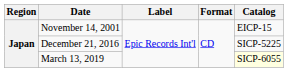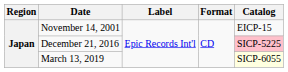(259, 43) no background -> (259, 43) pink background
